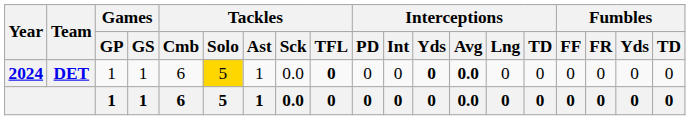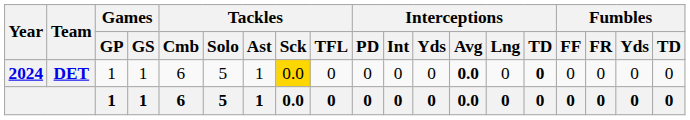(223, 73) gold background -> (223, 73) no background
(293, 73) no background -> (293, 73) gold background
(331, 73) bold -> (331, 73) normal
(432, 73) bold -> (432, 73) normal
(540, 73) normal -> (540, 73) bold
